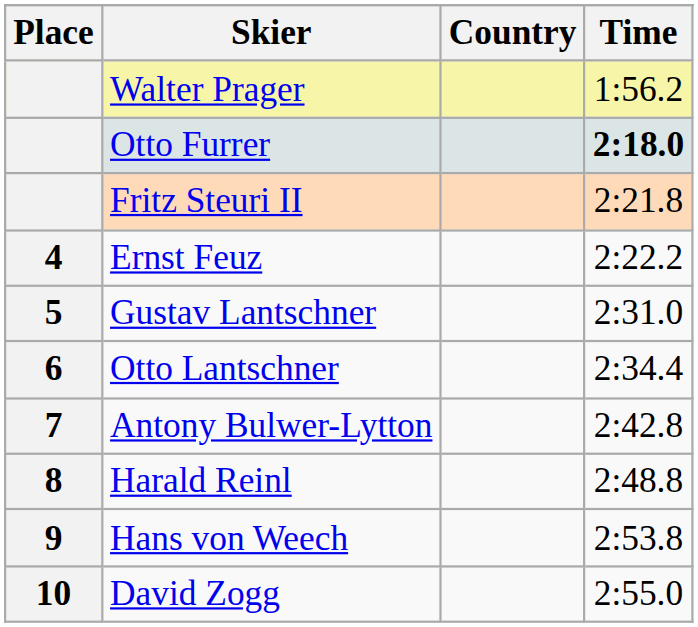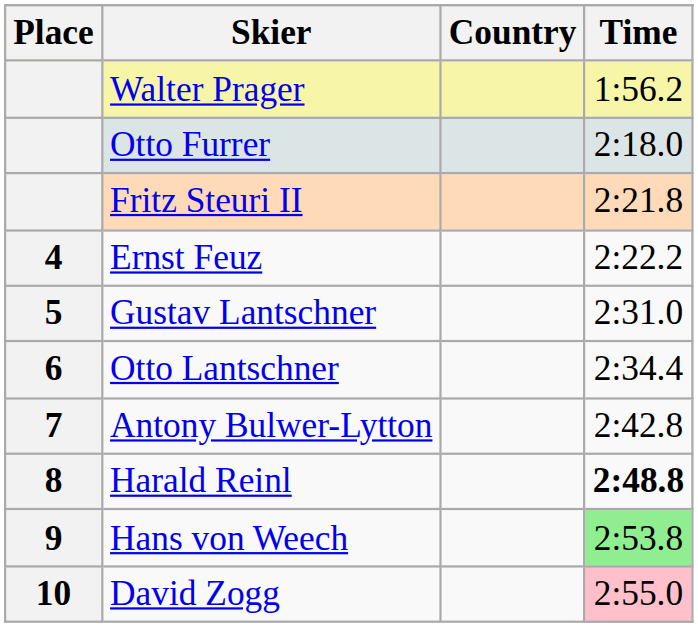(638, 144) bold -> (638, 144) normal
(638, 481) normal -> (638, 481) bold
(638, 537) no background -> (638, 537) lightgreen background
(638, 593) no background -> (638, 593) pink background
